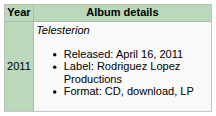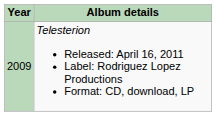(19, 66) 2011 -> (19, 66) 2009
